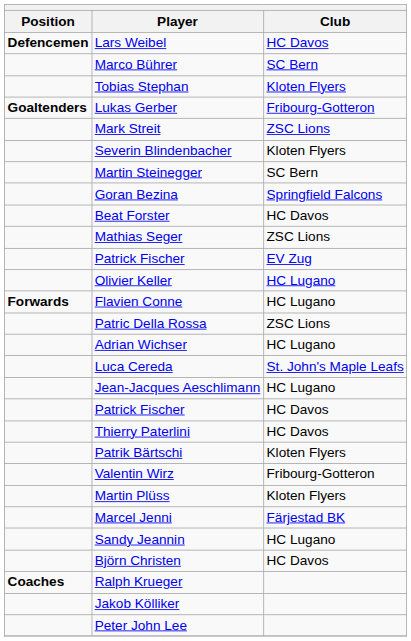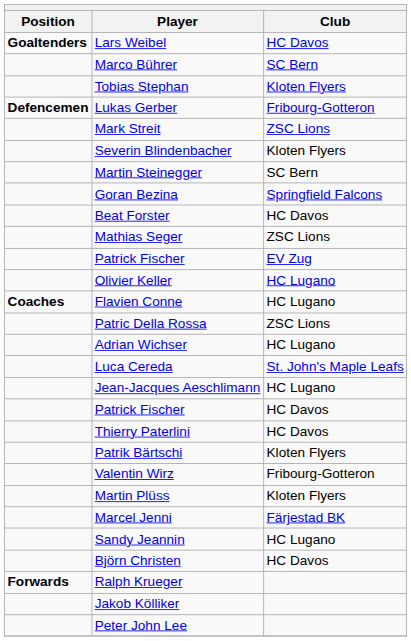(48, 43) Defencemen -> (47, 43) Goaltenders
(47, 107) Goaltenders -> (48, 107) Defencemen
(38, 301) Forwards -> (36, 301) Coaches
(36, 582) Coaches -> (38, 582) Forwards
